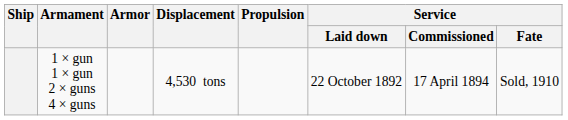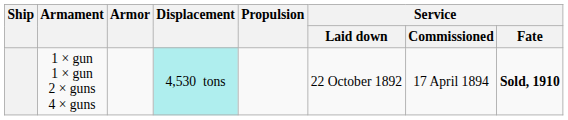(196, 81) no background -> (196, 81) paleturquoise background
(529, 81) normal -> (530, 81) bold
